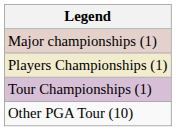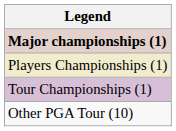(82, 41) normal -> (87, 41) bold
